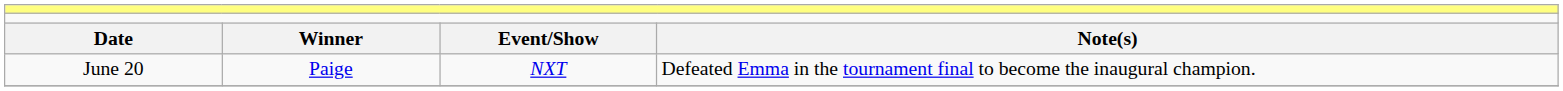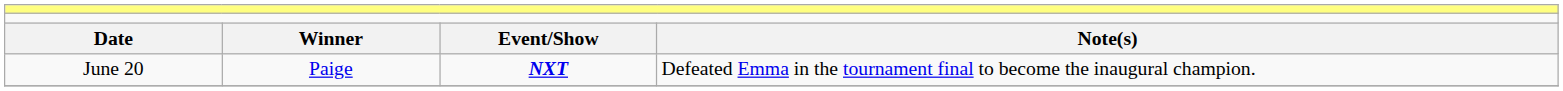(548, 69) normal -> (548, 69) bold
